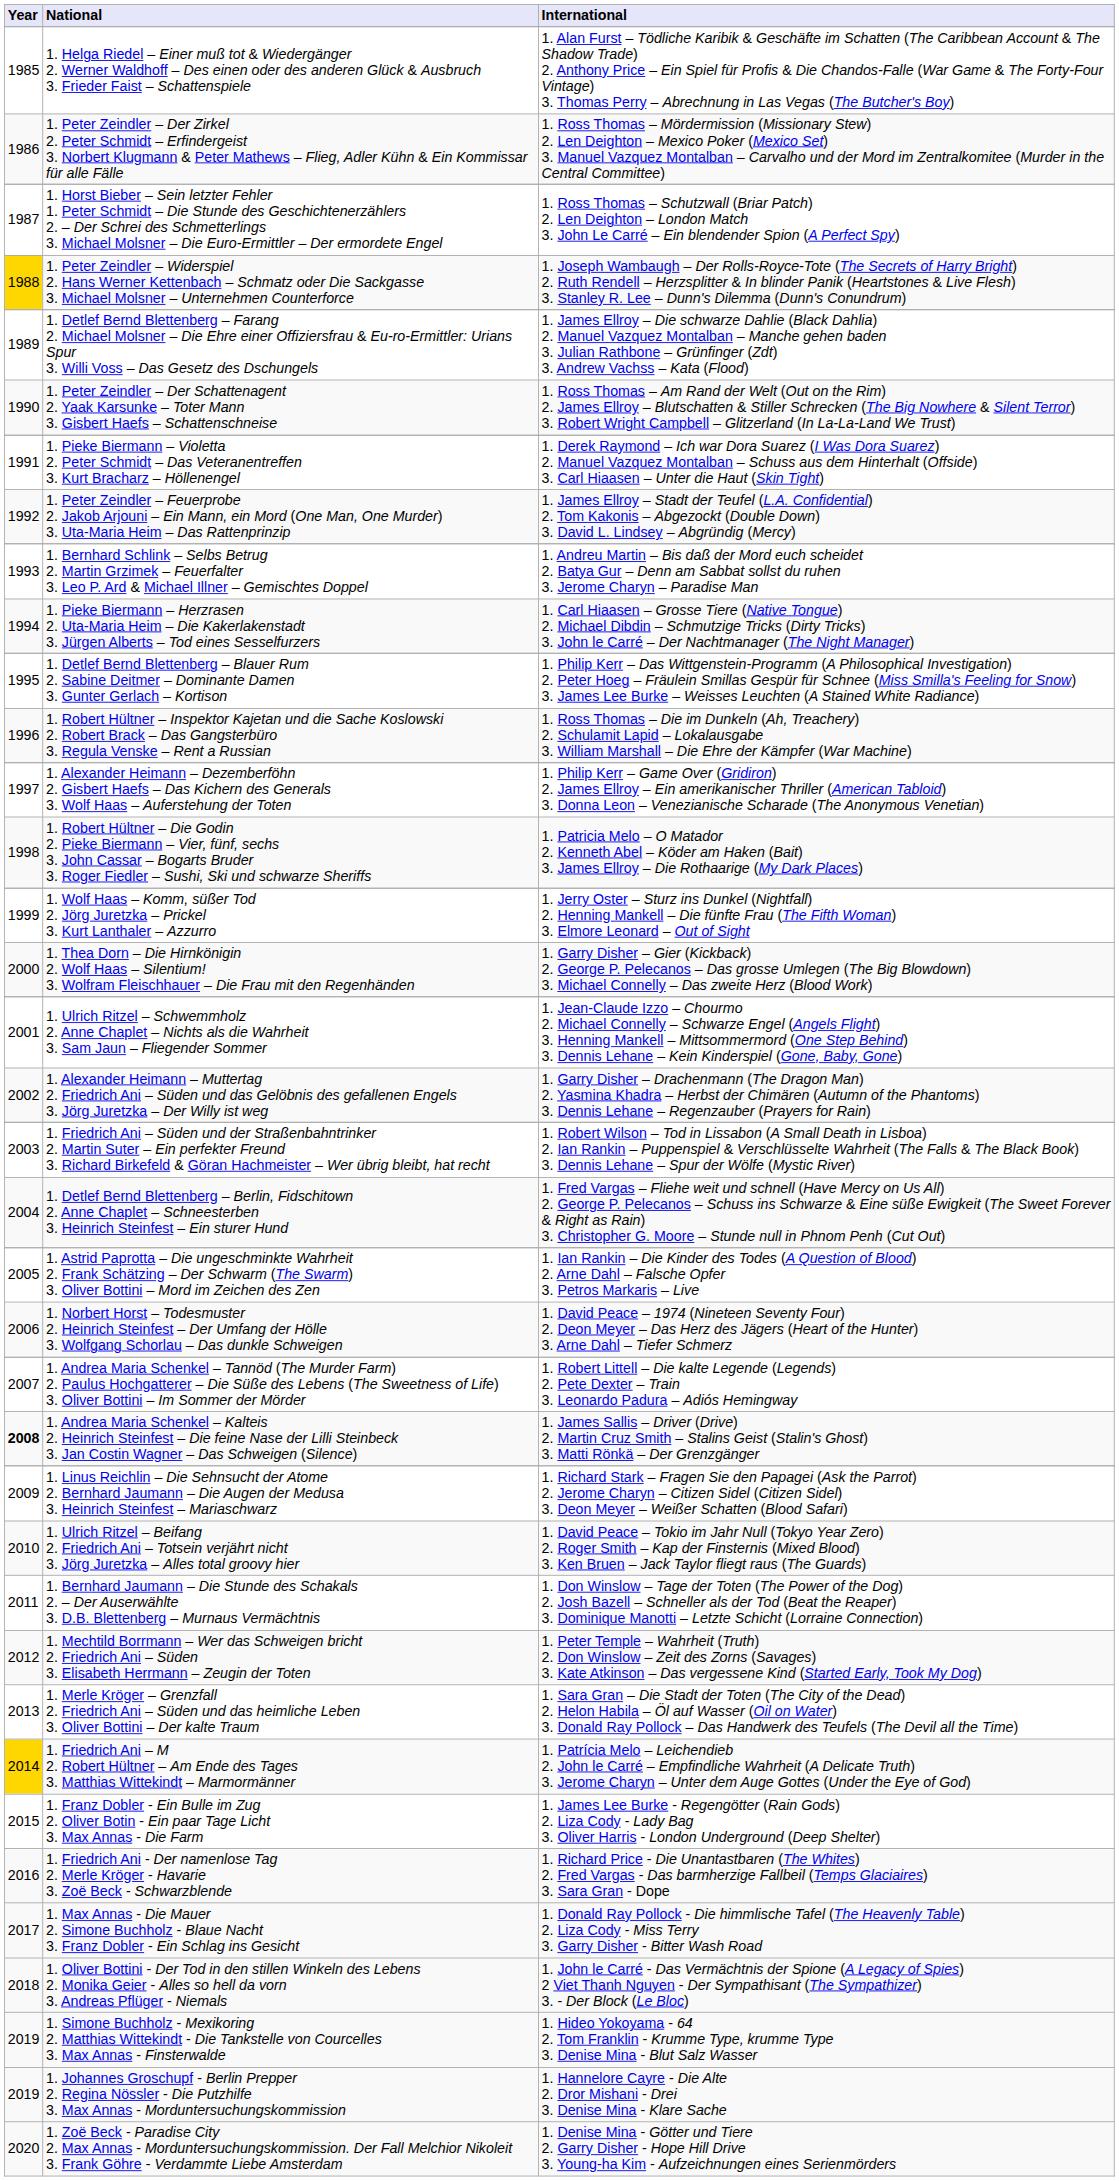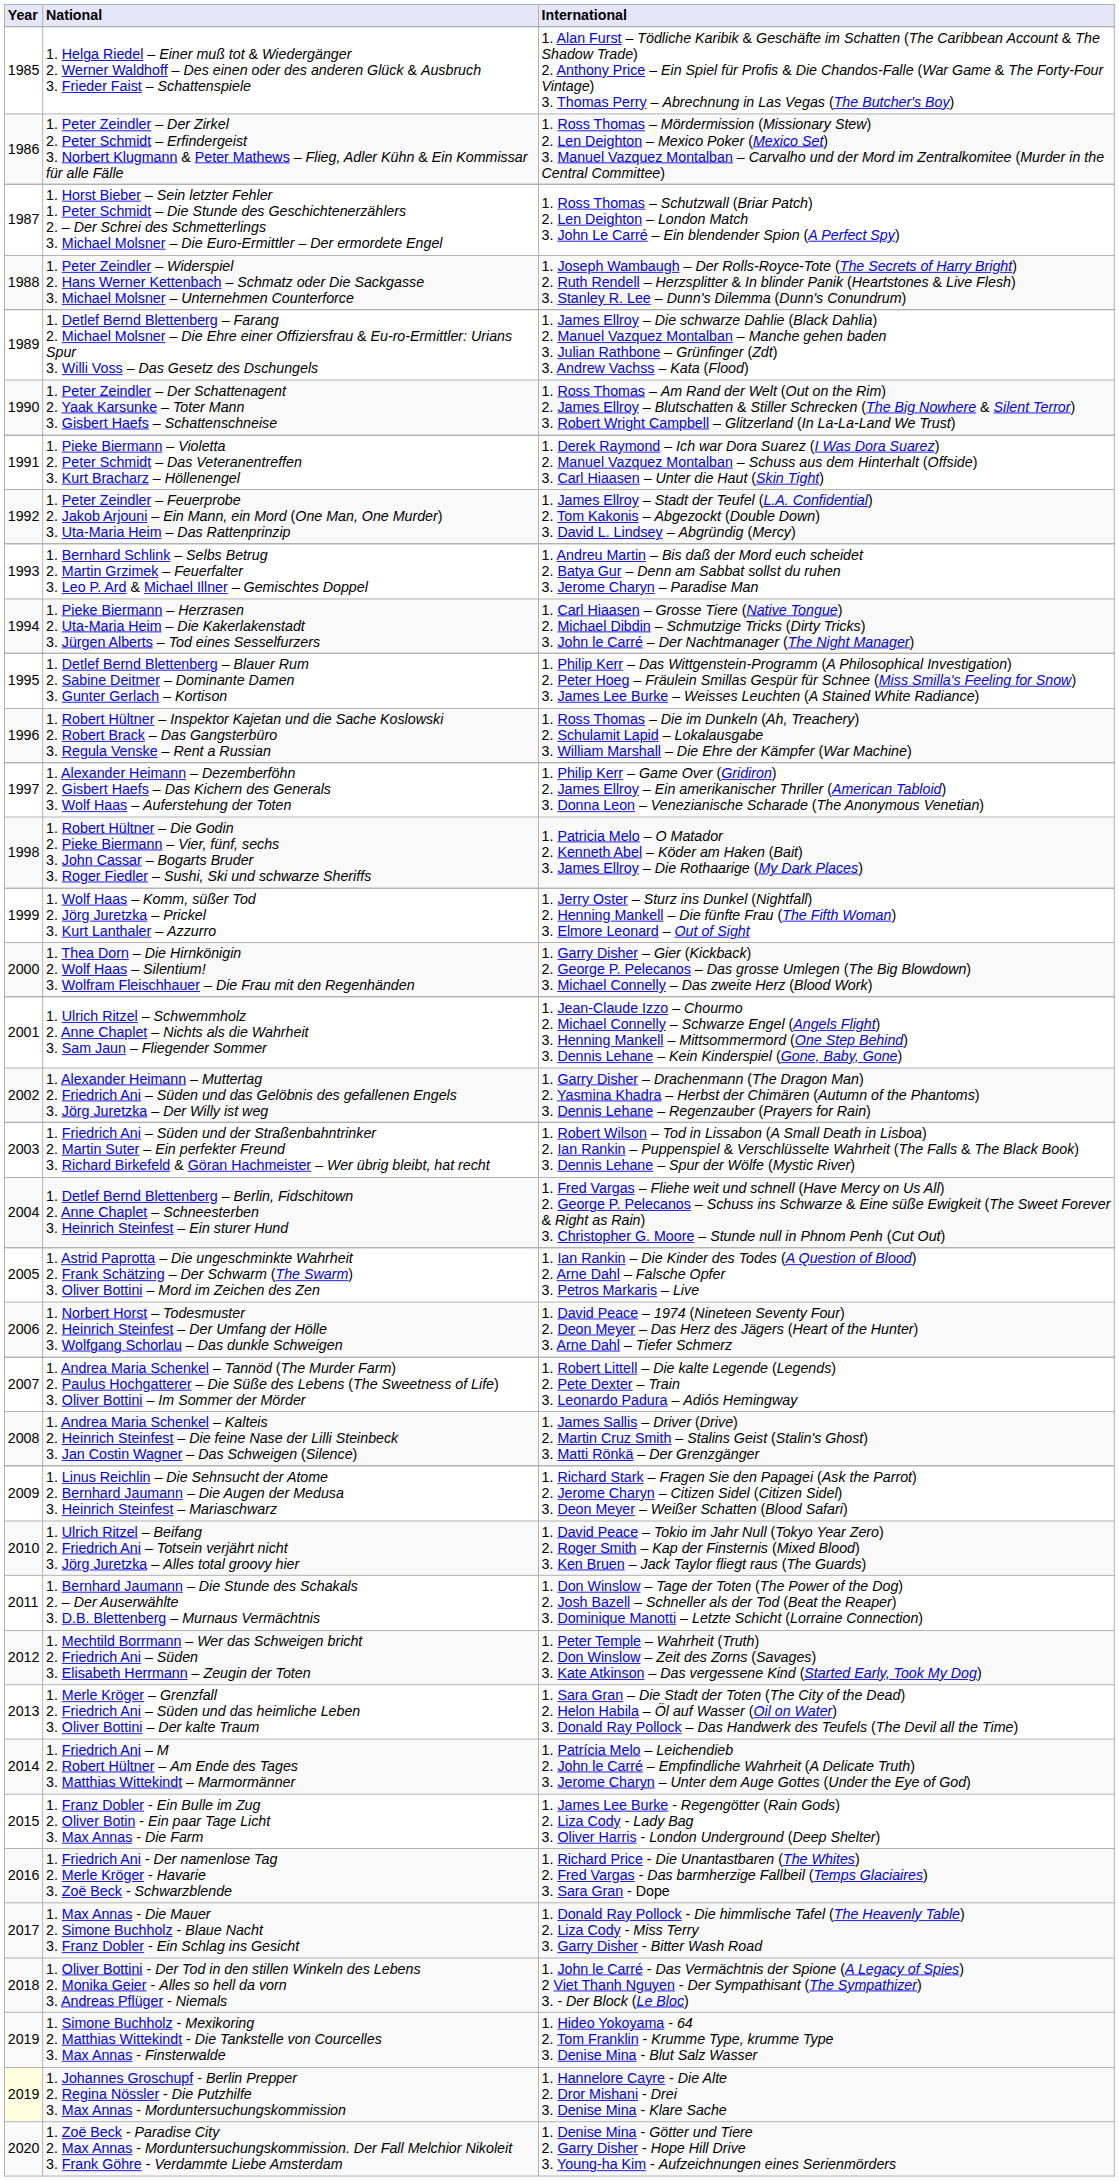(24, 282) gold background -> (24, 282) no background
(24, 1438) bold -> (24, 1438) normal
(24, 1766) gold background -> (24, 1766) no background
(24, 2094) no background -> (24, 2094) lightyellow background
